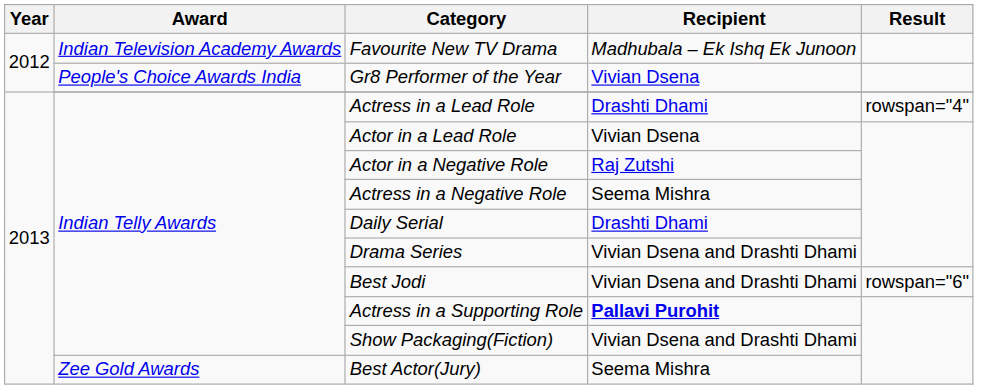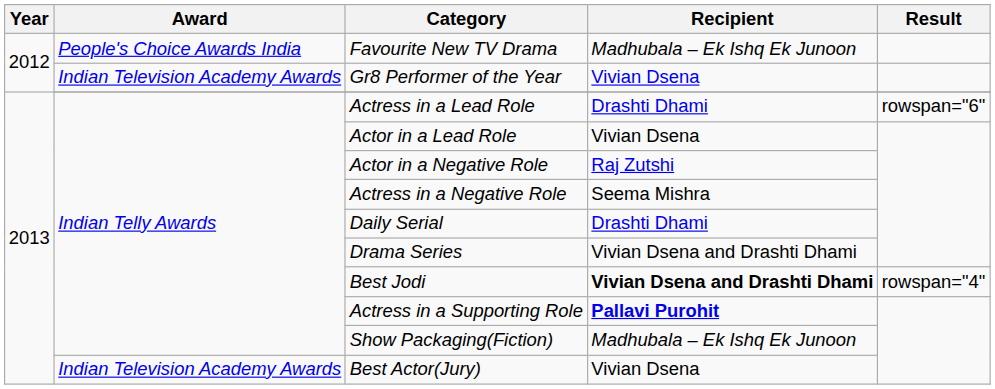(200, 48) Indian Television Academy Awards -> (180, 48) People's Choice Awards India
(180, 77) People's Choice Awards India -> (200, 77) Indian Television Academy Awards
(917, 106) rowspan="4" -> (934, 106) rowspan="6"
(724, 281) normal -> (732, 281) bold
(917, 281) rowspan="6" -> (934, 281) rowspan="4"
(724, 340) Vivian Dsena and Drashti Dhami -> (724, 340) Madhubala – Ek Ishq Ek Junoon
(129, 369) Zee Gold Awards -> (200, 369) Indian Television Academy Awards
(651, 369) Seema Mishra -> (645, 369) Vivian Dsena
